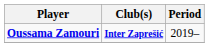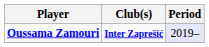(185, 33) no background -> (185, 33) lavender background
